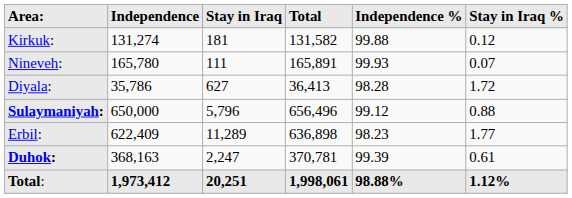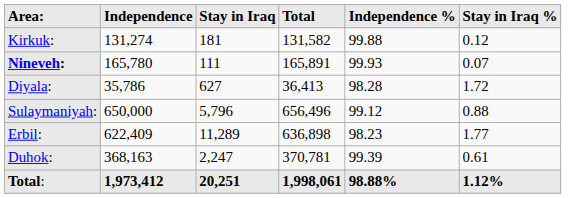(35, 63) normal -> (36, 63) bold
(56, 110) bold -> (53, 110) normal
(32, 157) bold -> (30, 157) normal
